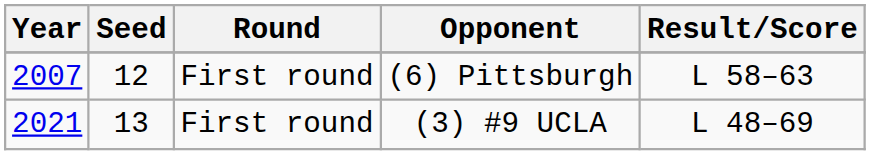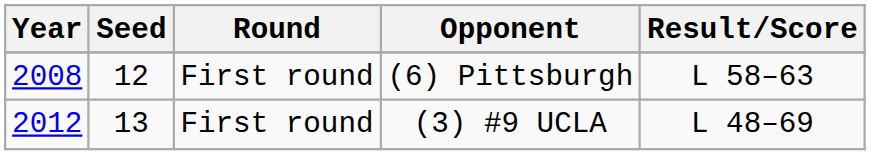(47, 77) 2007 -> (47, 77) 2008
(47, 124) 2021 -> (47, 124) 2012
